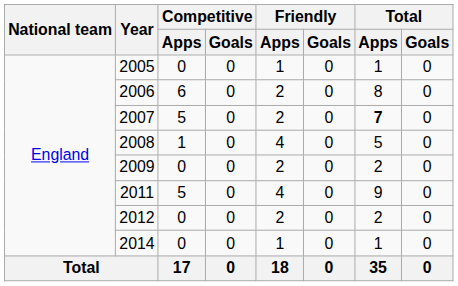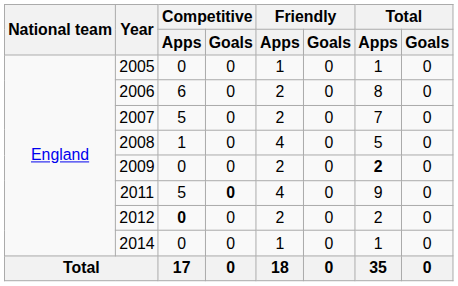(378, 117) bold -> (378, 117) normal
(378, 167) normal -> (378, 167) bold
(231, 192) normal -> (231, 192) bold
(182, 218) normal -> (182, 218) bold
